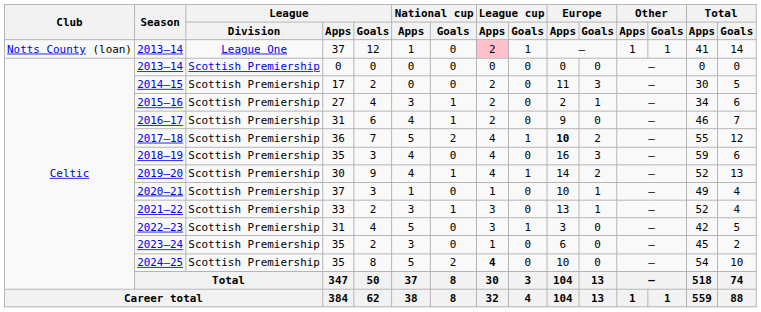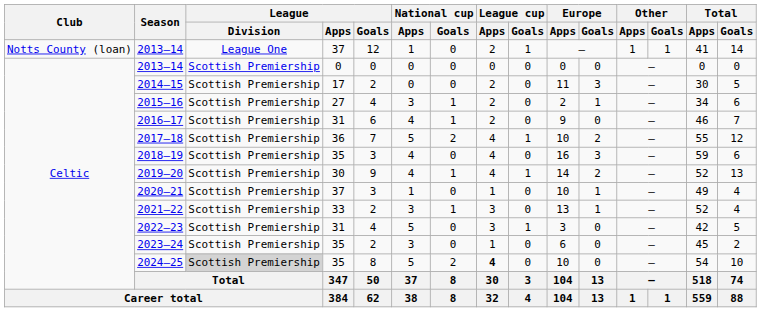(492, 49) pink background -> (492, 49) no background
(563, 138) bold -> (563, 138) normal
(254, 262) no background -> (254, 262) lightgrey background
